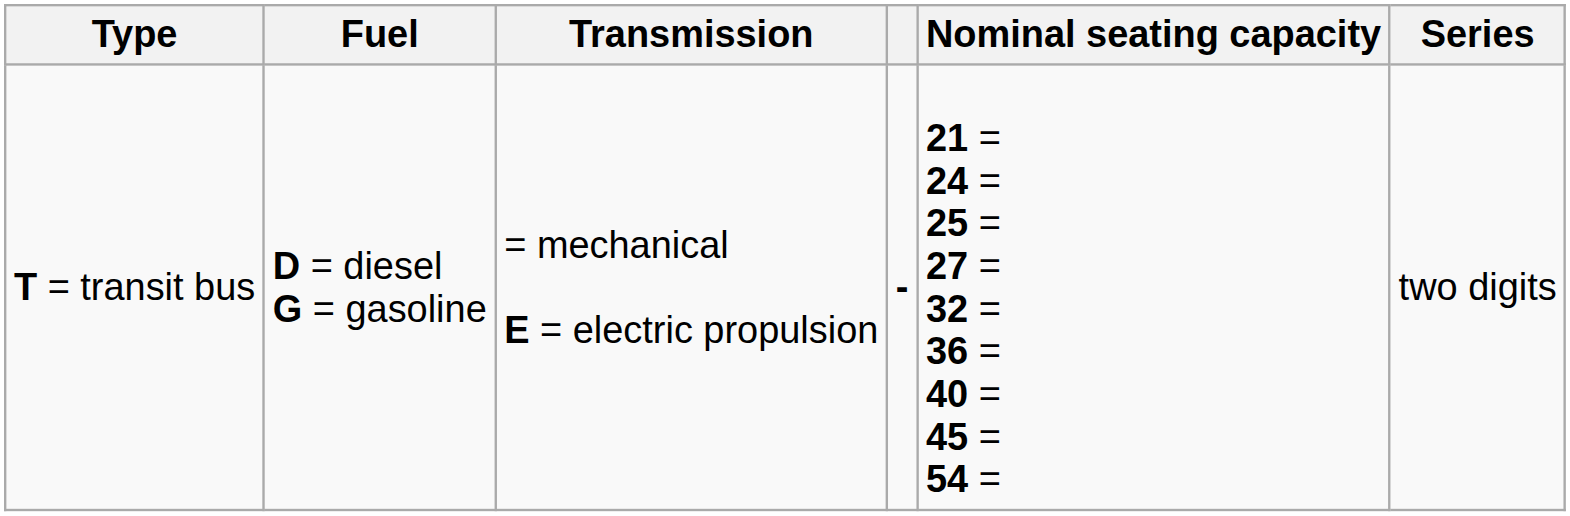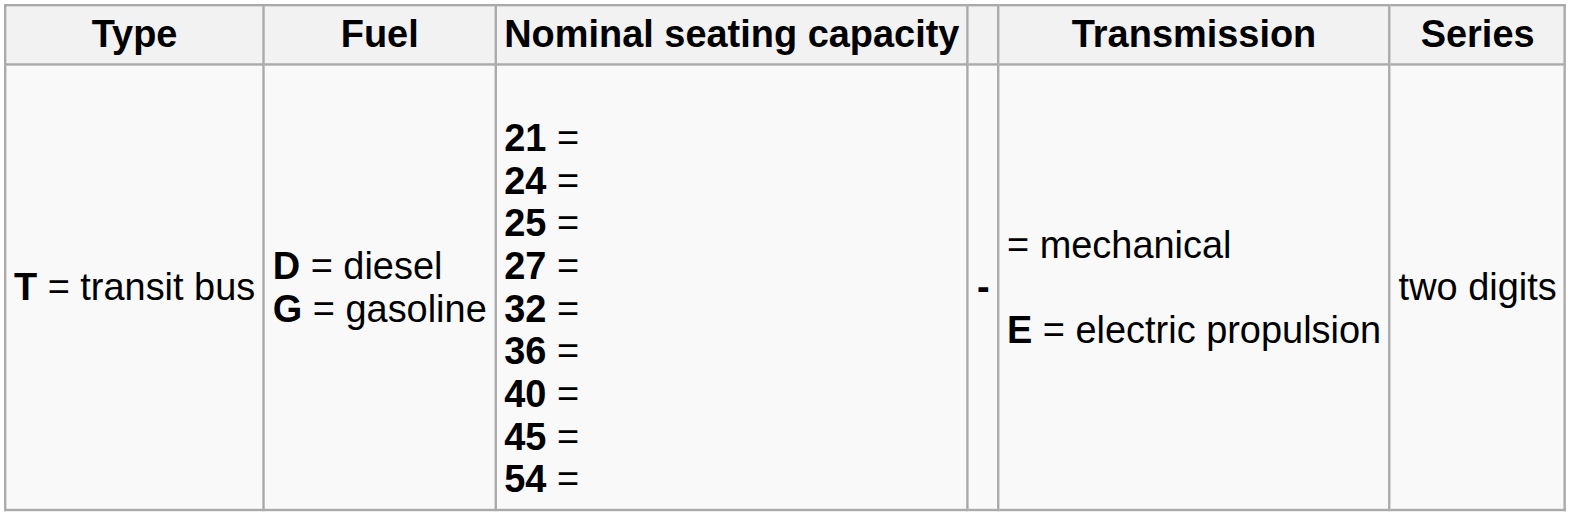columns swapped: (691, 34) <-> (1154, 34)
